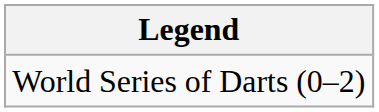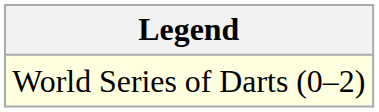(189, 80) no background -> (189, 80) lightyellow background
